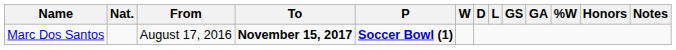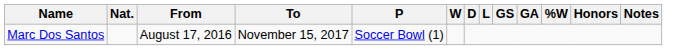(295, 34) bold -> (293, 34) normal
(405, 34) bold -> (399, 34) normal
